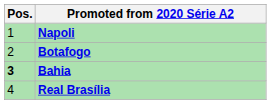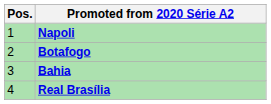(10, 71) bold -> (10, 71) normal
